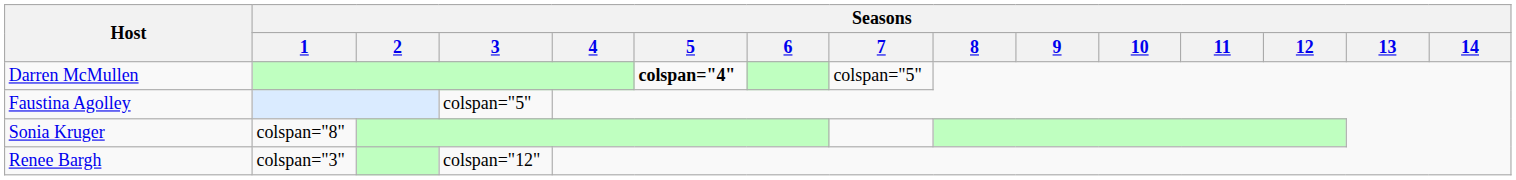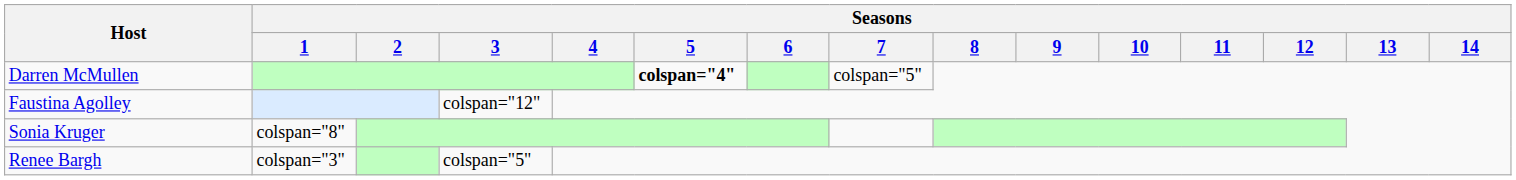(487, 103) colspan="5" -> (492, 103) colspan="12"
(492, 160) colspan="12" -> (487, 160) colspan="5"
